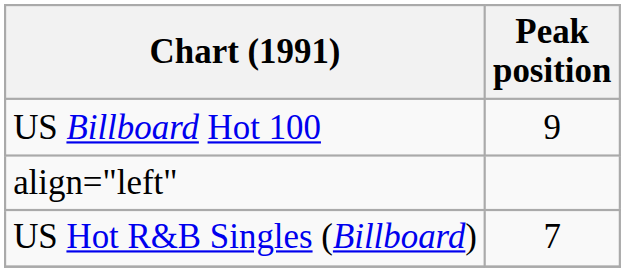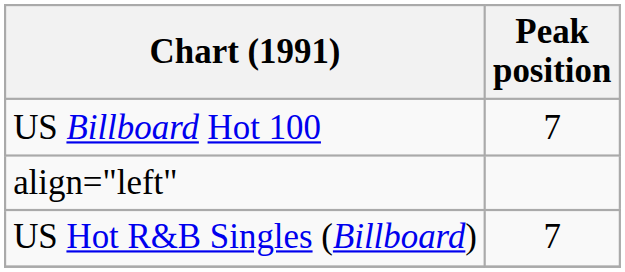(552, 126) 9 -> (552, 126) 7
